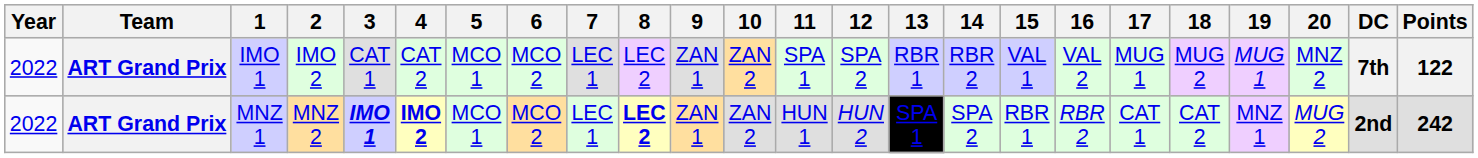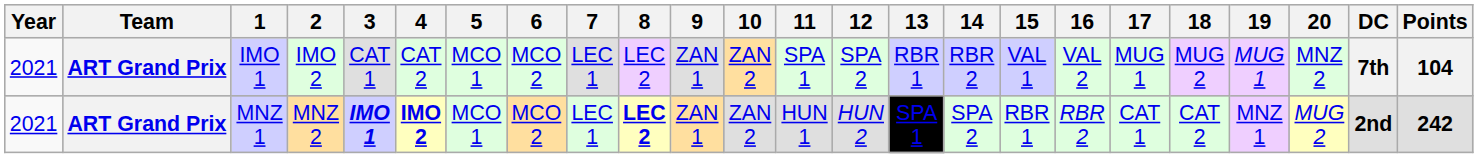(34, 67) 2022 -> (34, 67) 2021
(1435, 67) 122 -> (1435, 67) 104
(34, 124) 2022 -> (34, 124) 2021
